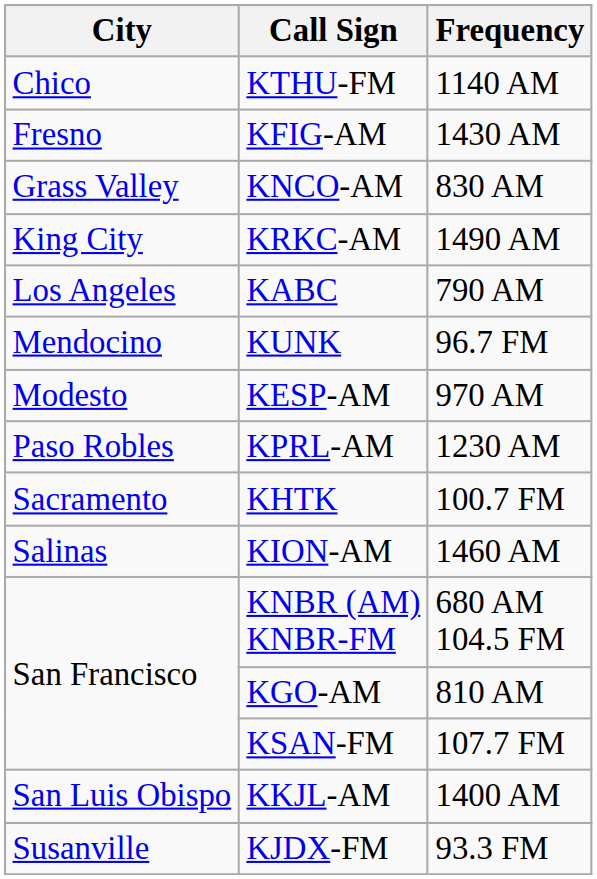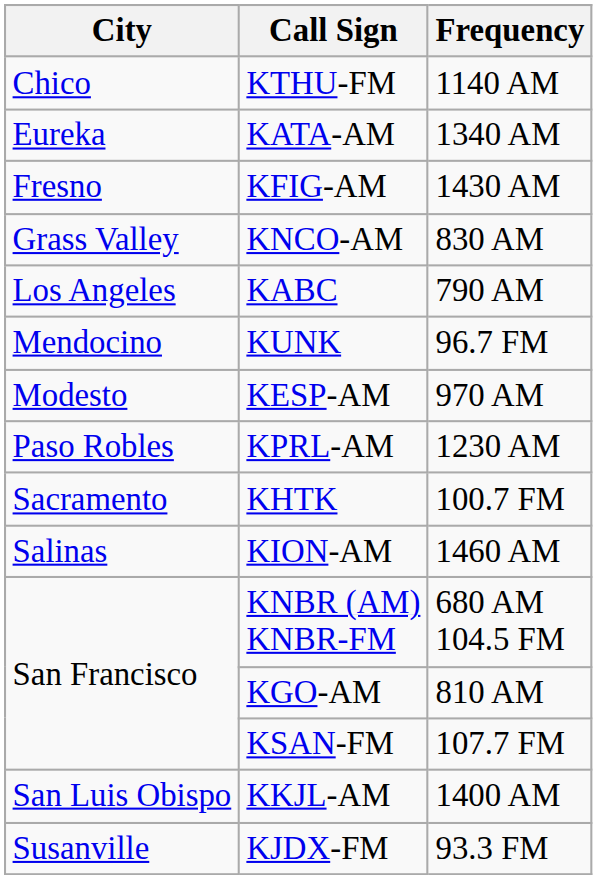+ row: (321, 134)
- row: (324, 238)
